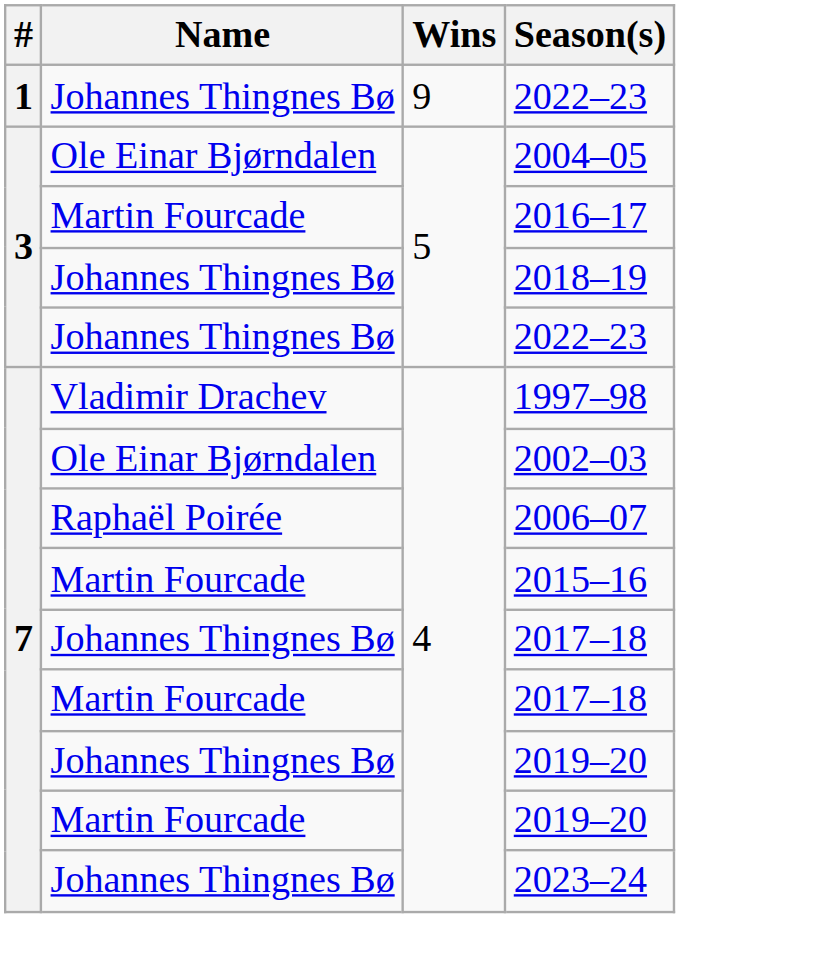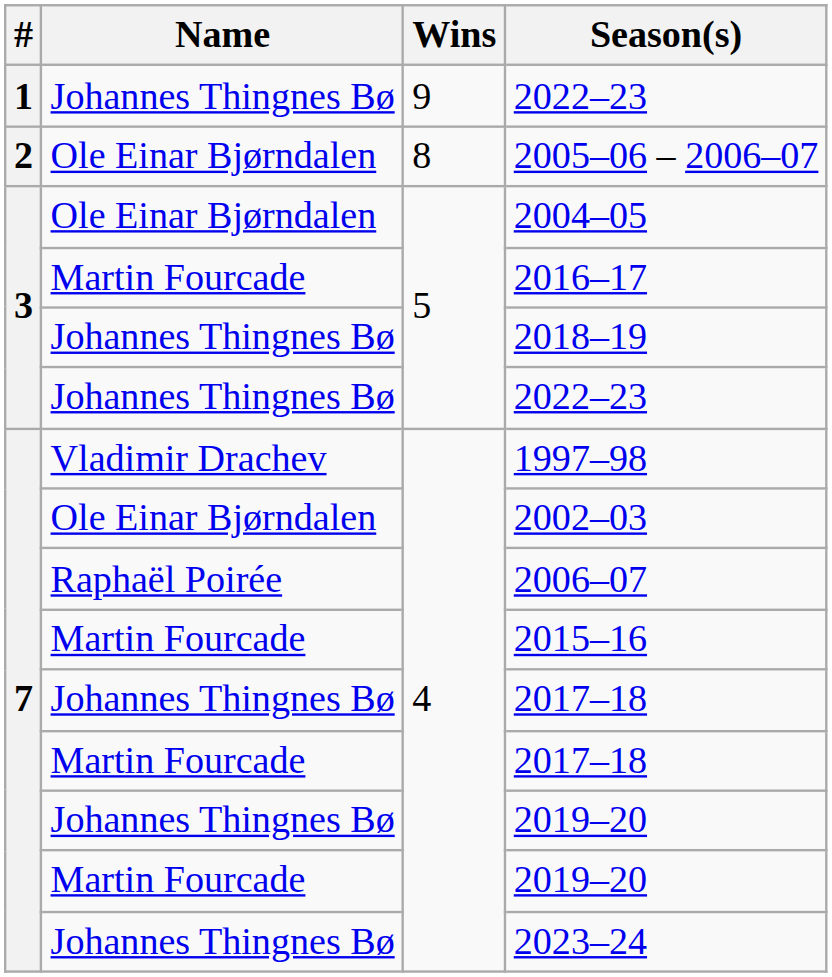+ row: (213, 155)
